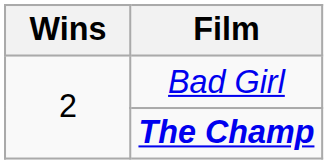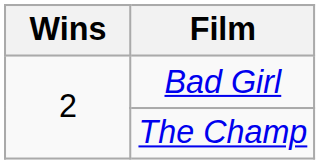(226, 132) bold -> (223, 132) normal
